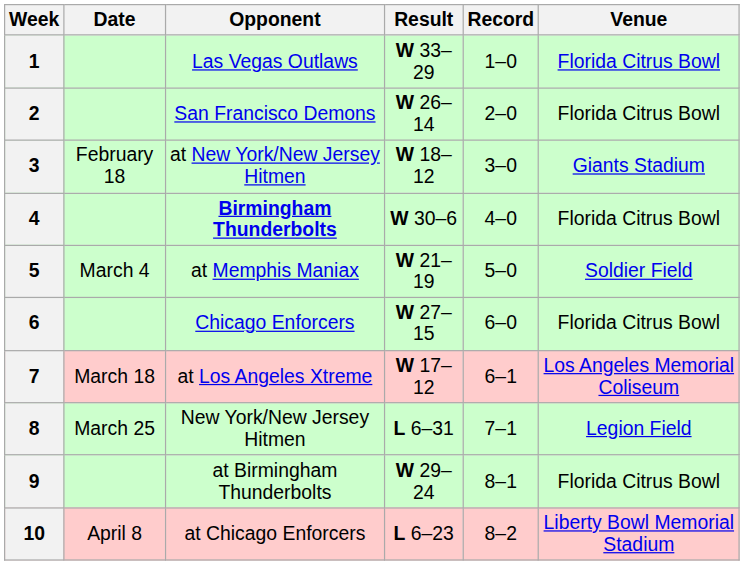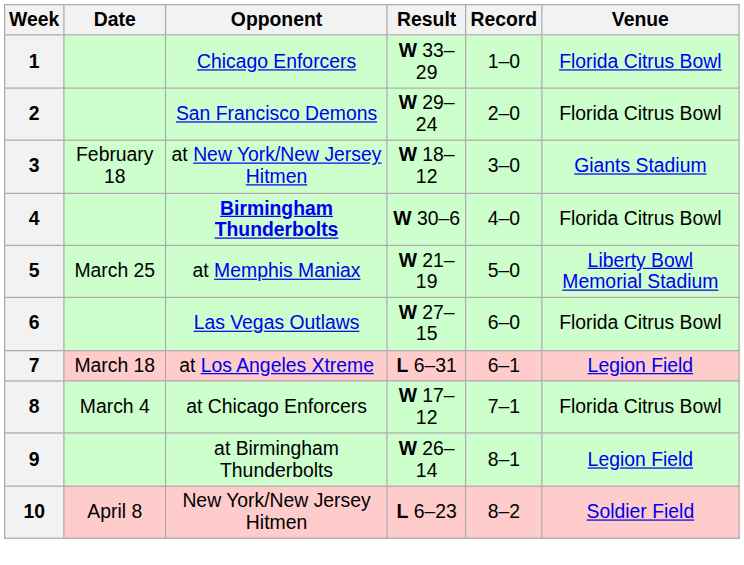(275, 61) Las Vegas Outlaws -> (277, 61) Chicago Enforcers
(424, 113) W 26–14 -> (427, 113) W 29–24
(115, 271) March 4 -> (115, 271) March 25
(639, 271) Soldier Field -> (640, 271) Liberty Bowl Memorial Stadium
(275, 323) Chicago Enforcers -> (277, 323) Las Vegas Outlaws
(424, 376) W 17–12 -> (427, 365) L 6–31
(639, 376) Los Angeles Memorial Coliseum -> (640, 365) Legion Field
(115, 428) March 25 -> (115, 407) March 4
(275, 428) New York/New Jersey Hitmen -> (277, 407) at Chicago Enforcers
(424, 428) L 6–31 -> (427, 407) W 17–12
(639, 428) Legion Field -> (640, 407) Florida Citrus Bowl
(424, 481) W 29–24 -> (427, 459) W 26–14
(639, 481) Florida Citrus Bowl -> (640, 459) Legion Field
(275, 533) at Chicago Enforcers -> (277, 512) New York/New Jersey Hitmen
(639, 533) Liberty Bowl Memorial Stadium -> (640, 512) Soldier Field
